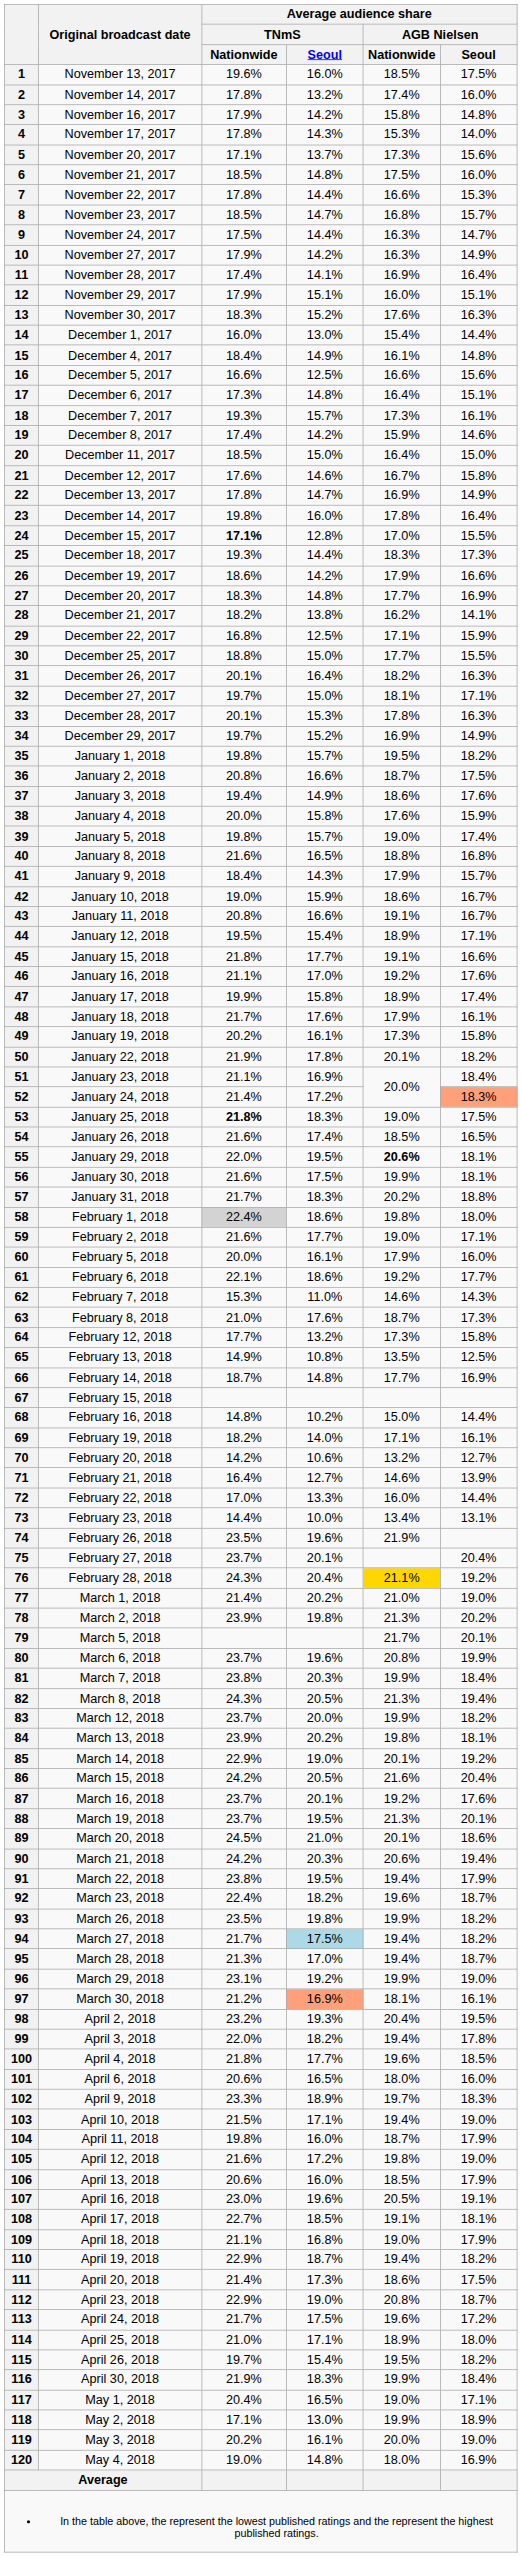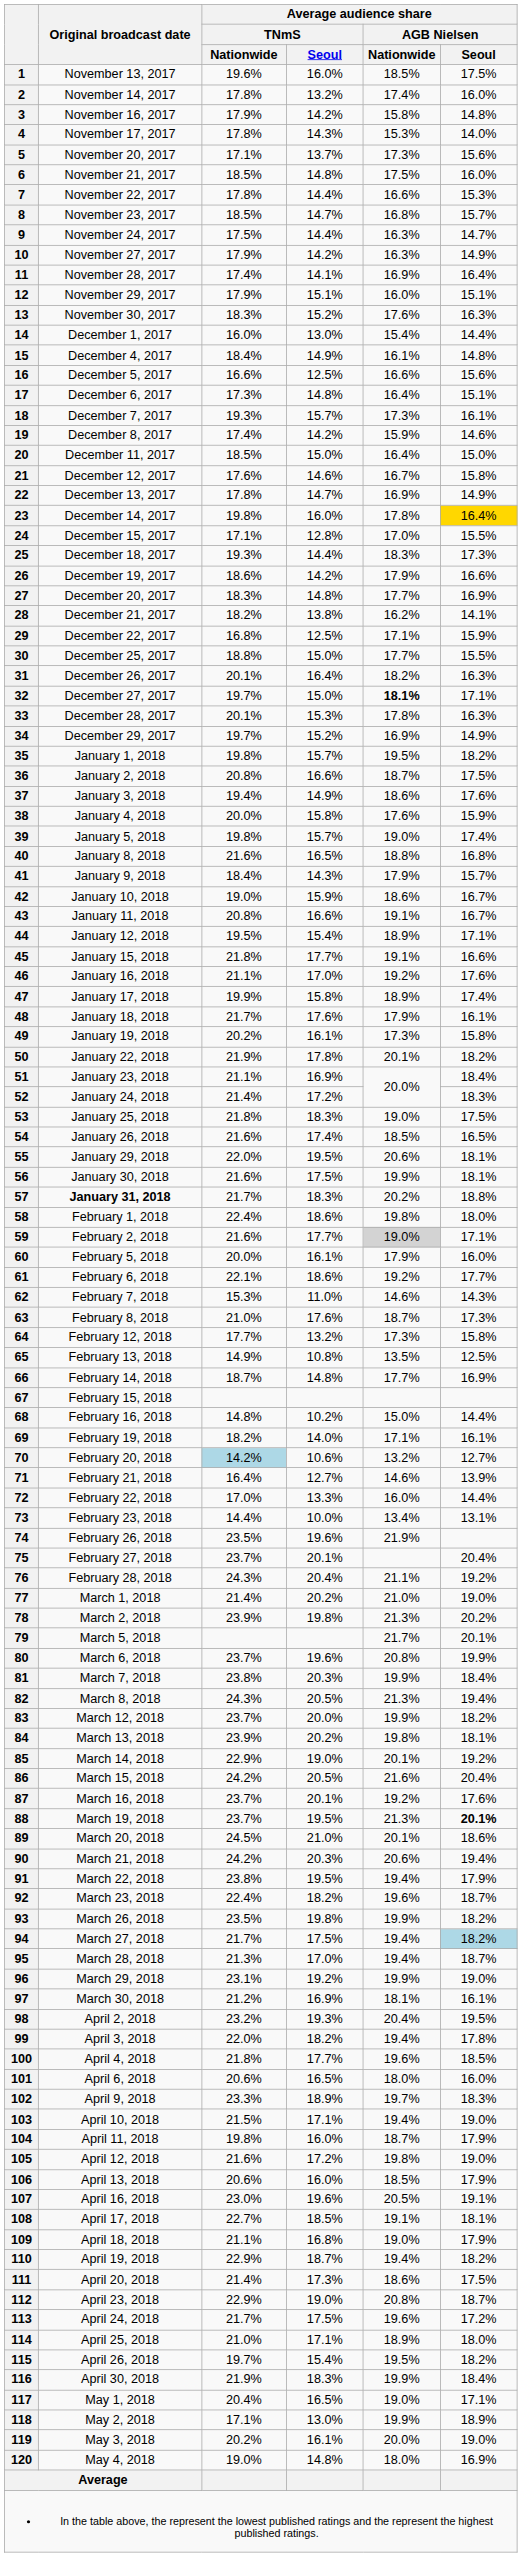(479, 515) no background -> (479, 515) gold background
(244, 535) bold -> (244, 535) normal
(402, 696) normal -> (402, 696) bold
(479, 1097) lightsalmon background -> (479, 1097) no background
(244, 1117) bold -> (244, 1117) normal
(402, 1157) bold -> (402, 1157) normal
(120, 1197) normal -> (120, 1197) bold
(244, 1217) lightgrey background -> (244, 1217) no background
(402, 1237) no background -> (402, 1237) lightgrey background
(244, 1457) no background -> (244, 1457) lightblue background
(402, 1578) gold background -> (402, 1578) no background
(479, 1818) normal -> (479, 1818) bold
(325, 1938) lightblue background -> (325, 1938) no background
(479, 1938) no background -> (479, 1938) lightblue background
(325, 1999) lightsalmon background -> (325, 1999) no background
